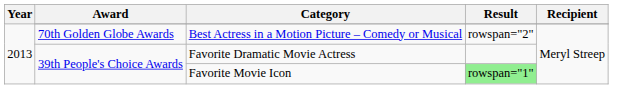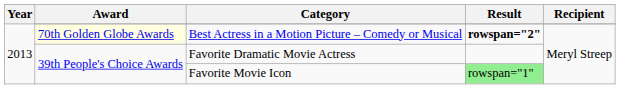(106, 34) no background -> (106, 34) lightyellow background
(501, 34) normal -> (504, 34) bold
